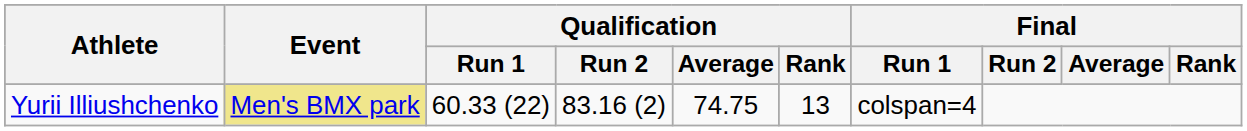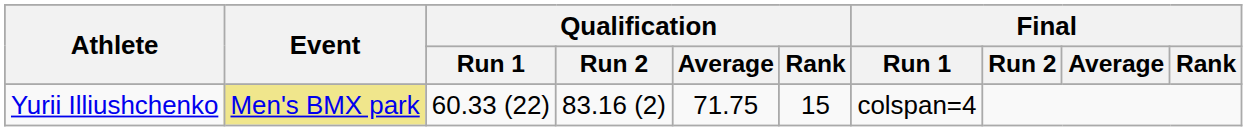(726, 105) 74.75 -> (726, 105) 71.75
(816, 105) 13 -> (816, 105) 15
